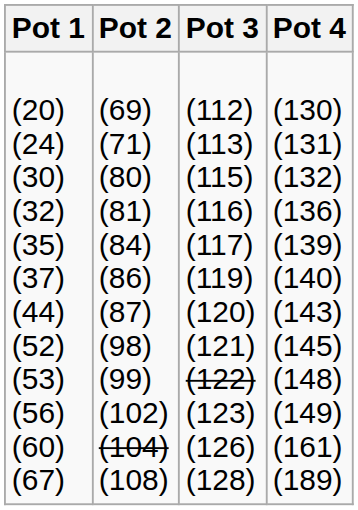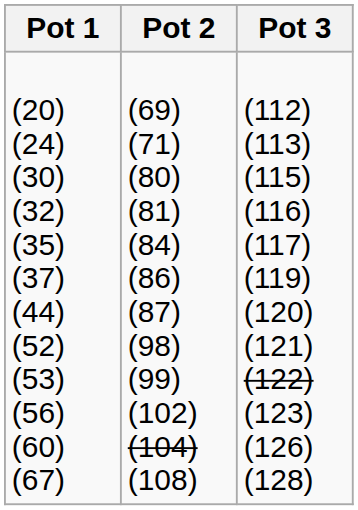- column: (309, 28)
